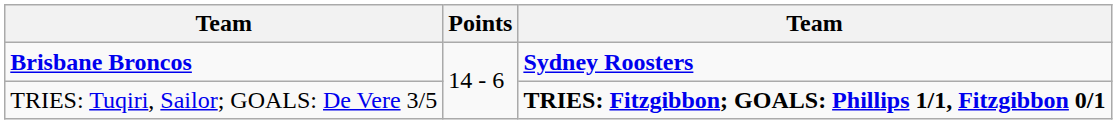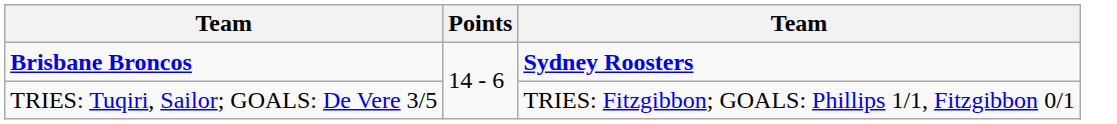(814, 99) bold -> (799, 99) normal
